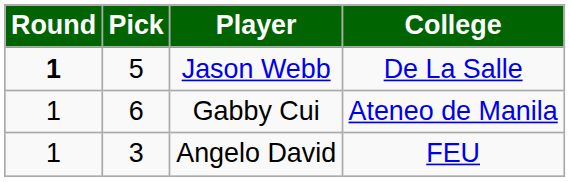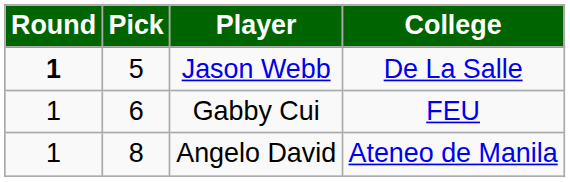(453, 111) Ateneo de Manila -> (453, 111) FEU
(136, 153) 3 -> (136, 153) 8
(453, 153) FEU -> (453, 153) Ateneo de Manila
